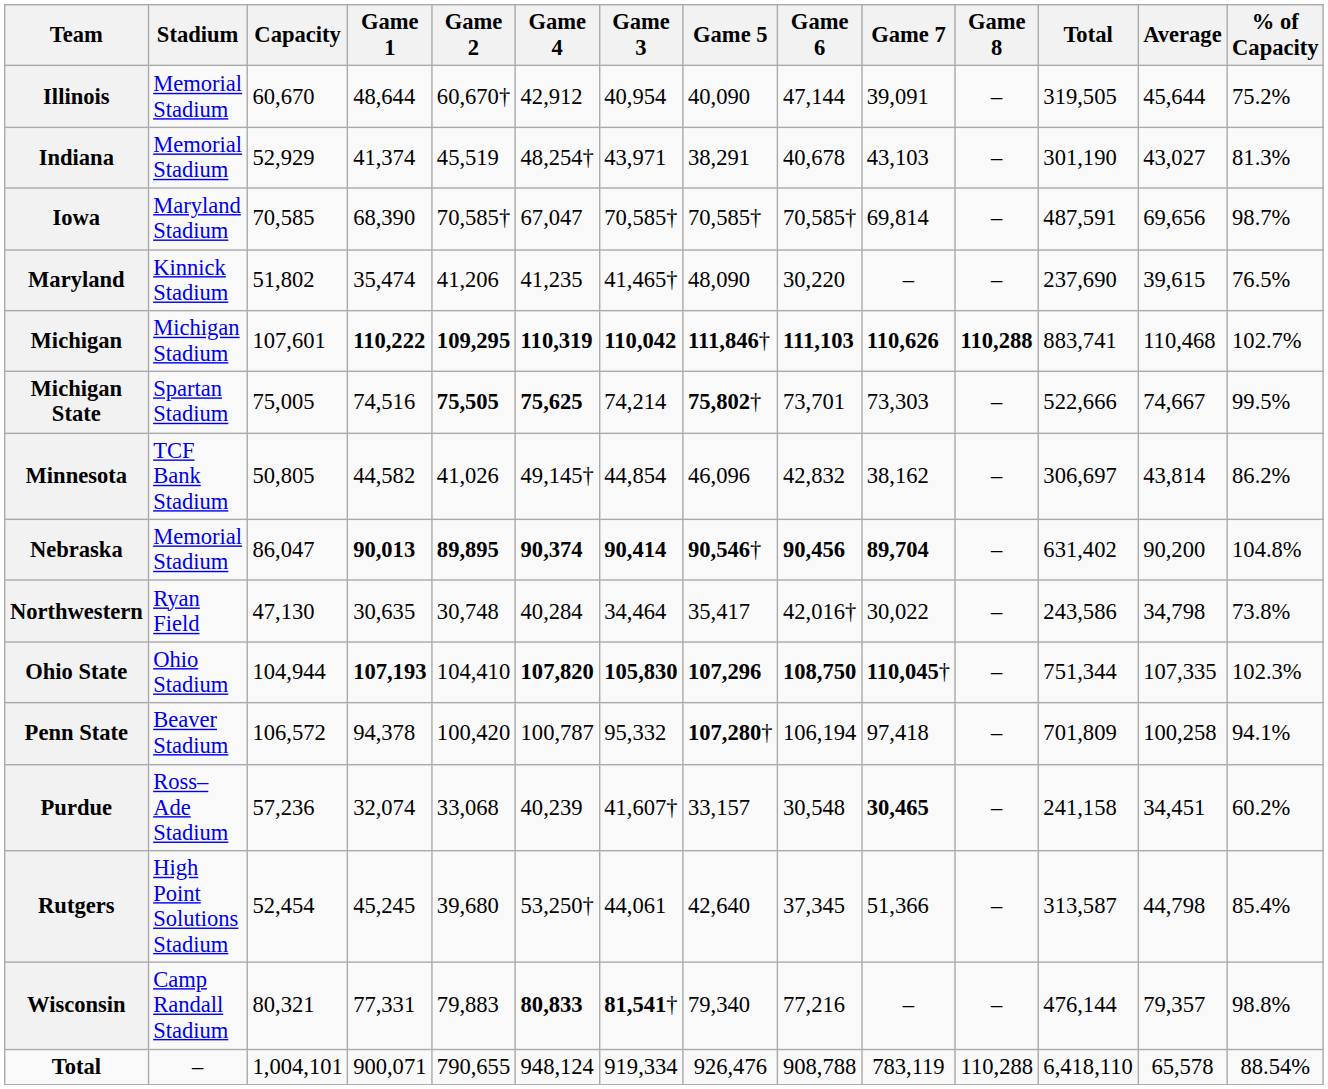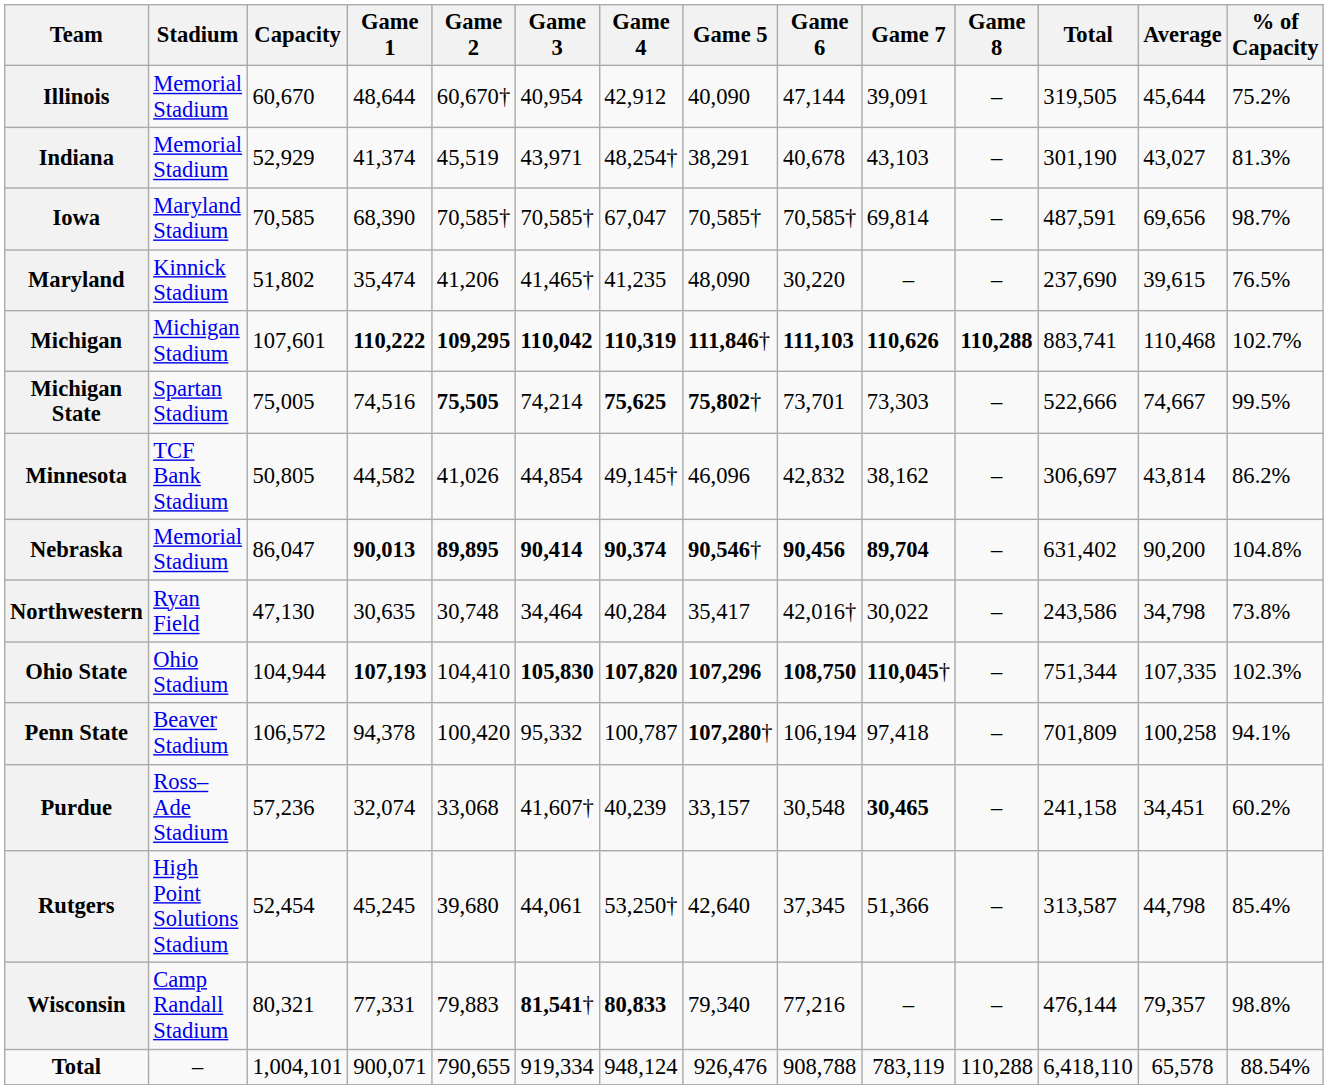columns swapped: (641, 35) <-> (557, 35)
